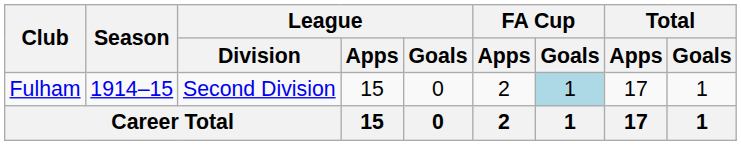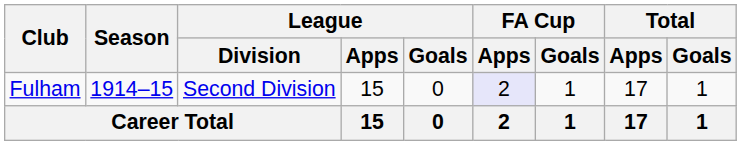(504, 88) no background -> (504, 88) lavender background
(570, 88) lightblue background -> (570, 88) no background
